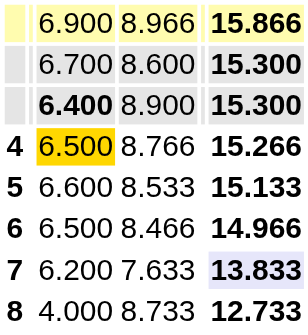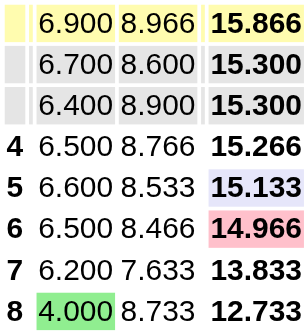(76, 105) bold -> (76, 105) normal
(76, 146) gold background -> (76, 146) no background
(256, 187) no background -> (256, 187) lavender background
(256, 228) no background -> (256, 228) pink background
(256, 269) lavender background -> (256, 269) no background
(76, 310) no background -> (76, 310) lightgreen background
